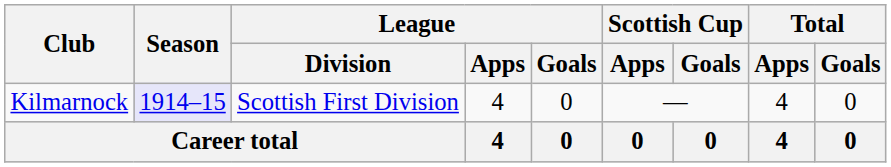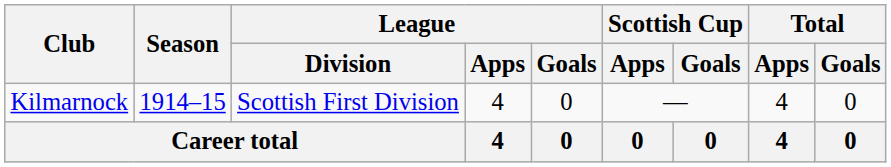(183, 102) lavender background -> (183, 102) no background
